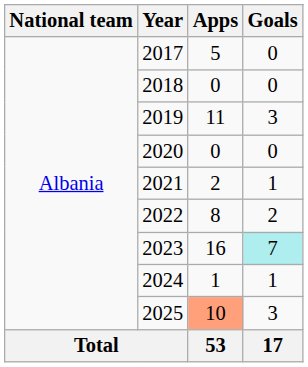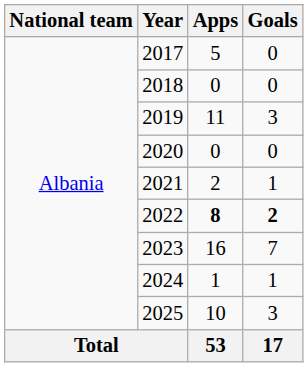(215, 215) normal -> (215, 215) bold
(273, 215) normal -> (273, 215) bold
(273, 248) paleturquoise background -> (273, 248) no background
(215, 313) lightsalmon background -> (215, 313) no background
